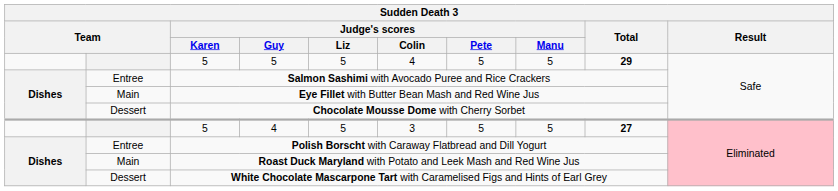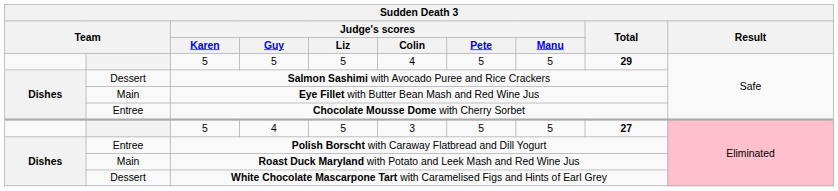(128, 78) Entree -> (128, 78) Dessert
(128, 111) Dessert -> (128, 111) Entree
